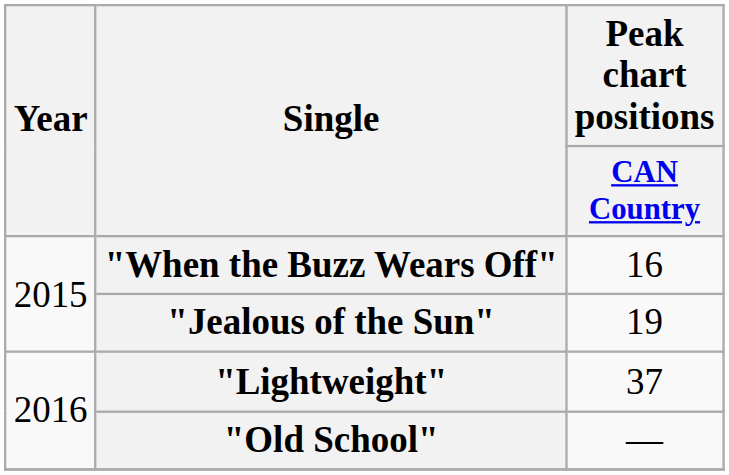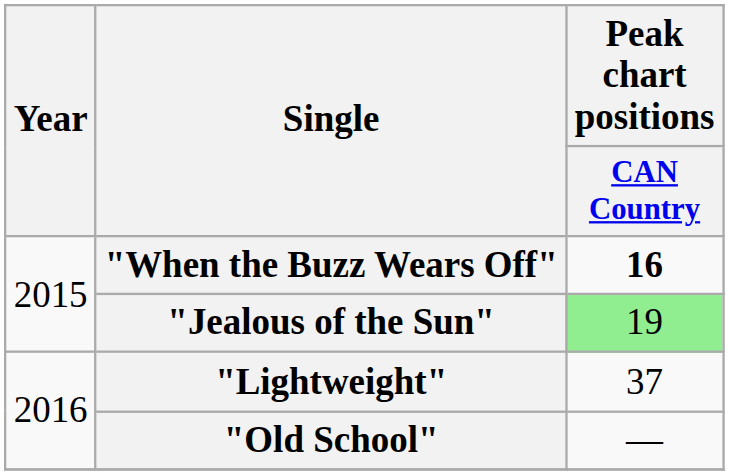(645, 264) normal -> (645, 264) bold
(645, 322) no background -> (645, 322) lightgreen background
